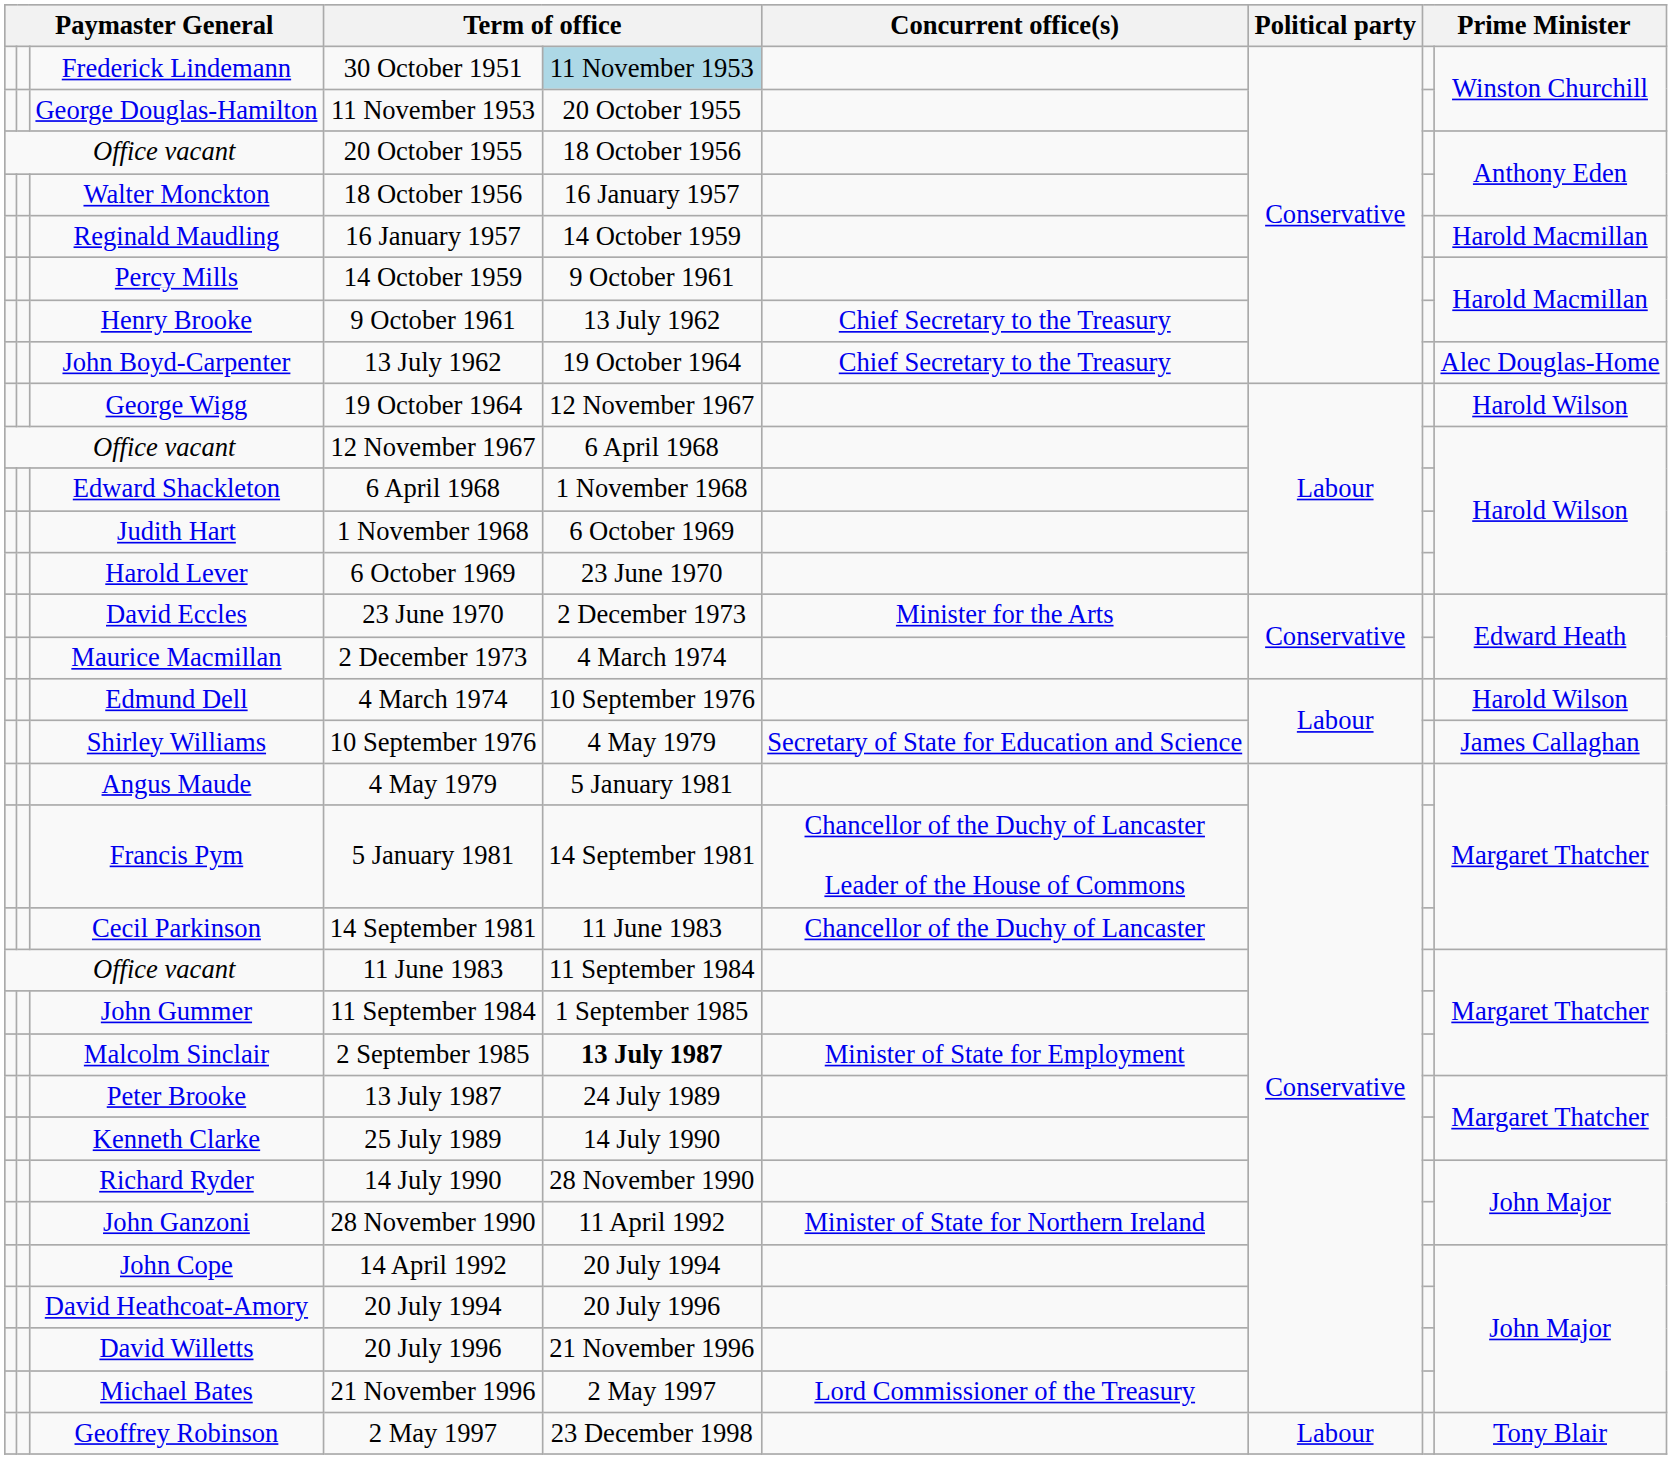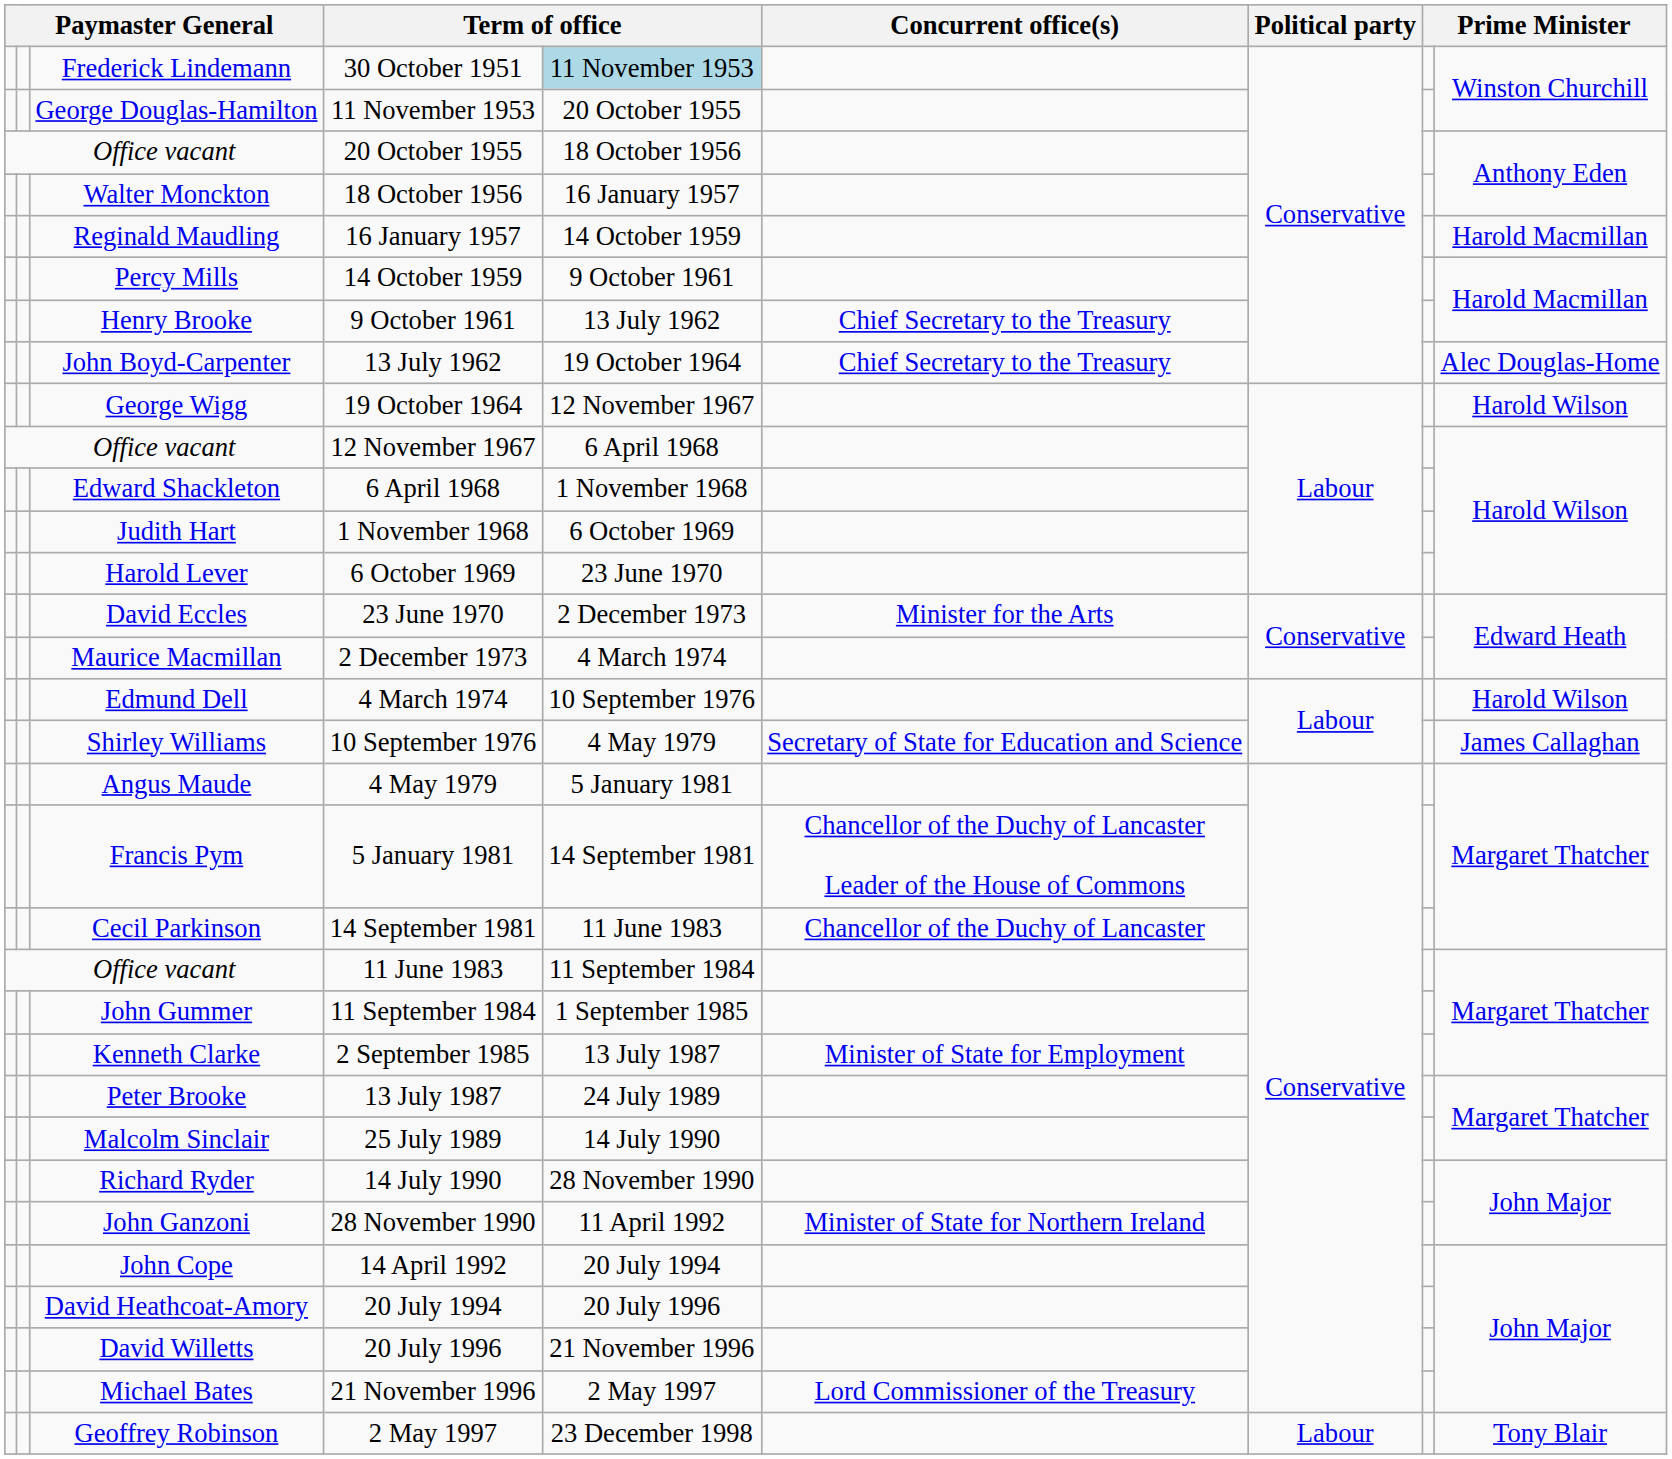(176, 1054) Malcolm Sinclair -> (176, 1054) Kenneth Clarke
(652, 1054) bold -> (652, 1054) normal
(176, 1138) Kenneth Clarke -> (176, 1138) Malcolm Sinclair
